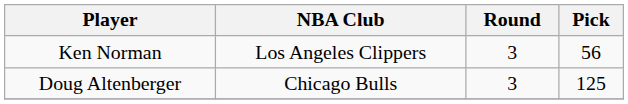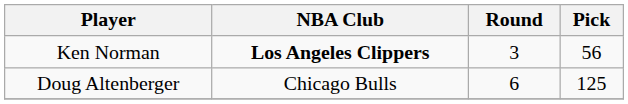(341, 51) normal -> (340, 51) bold
(512, 83) 3 -> (514, 83) 6
